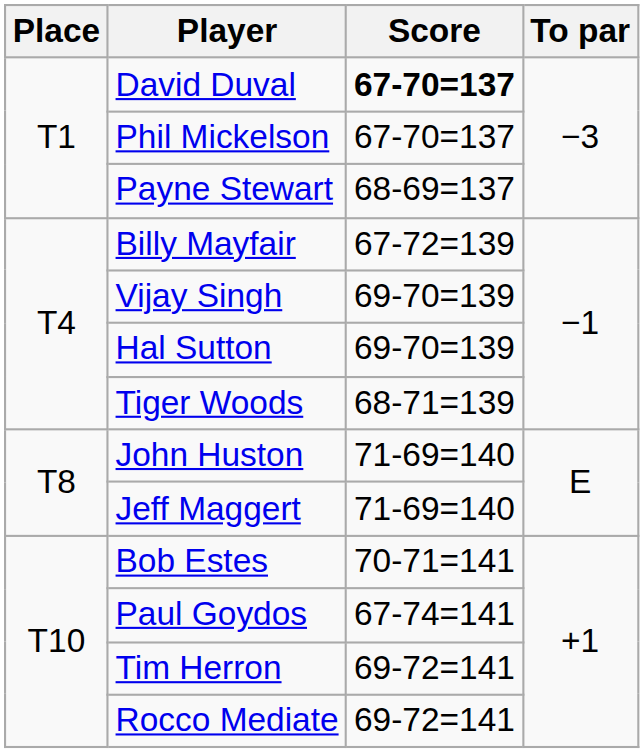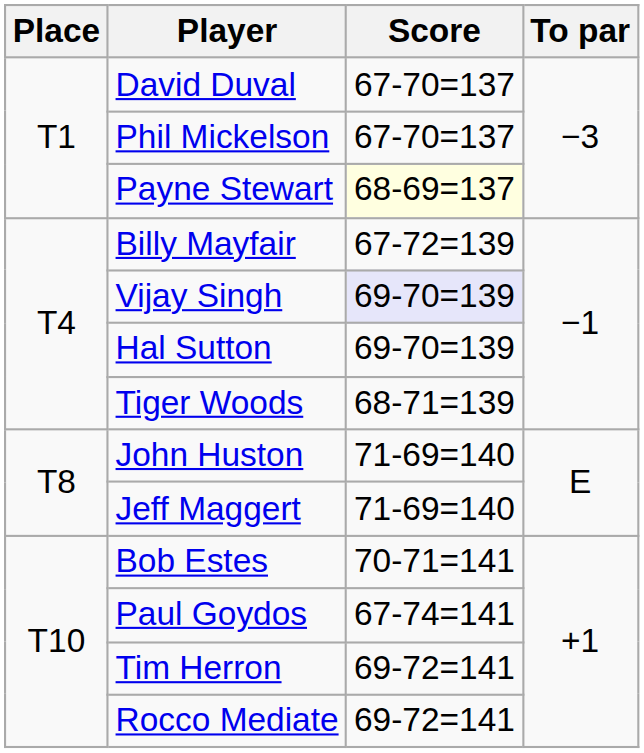(434, 84) bold -> (434, 84) normal
(434, 190) no background -> (434, 190) lightyellow background
(434, 296) no background -> (434, 296) lavender background
